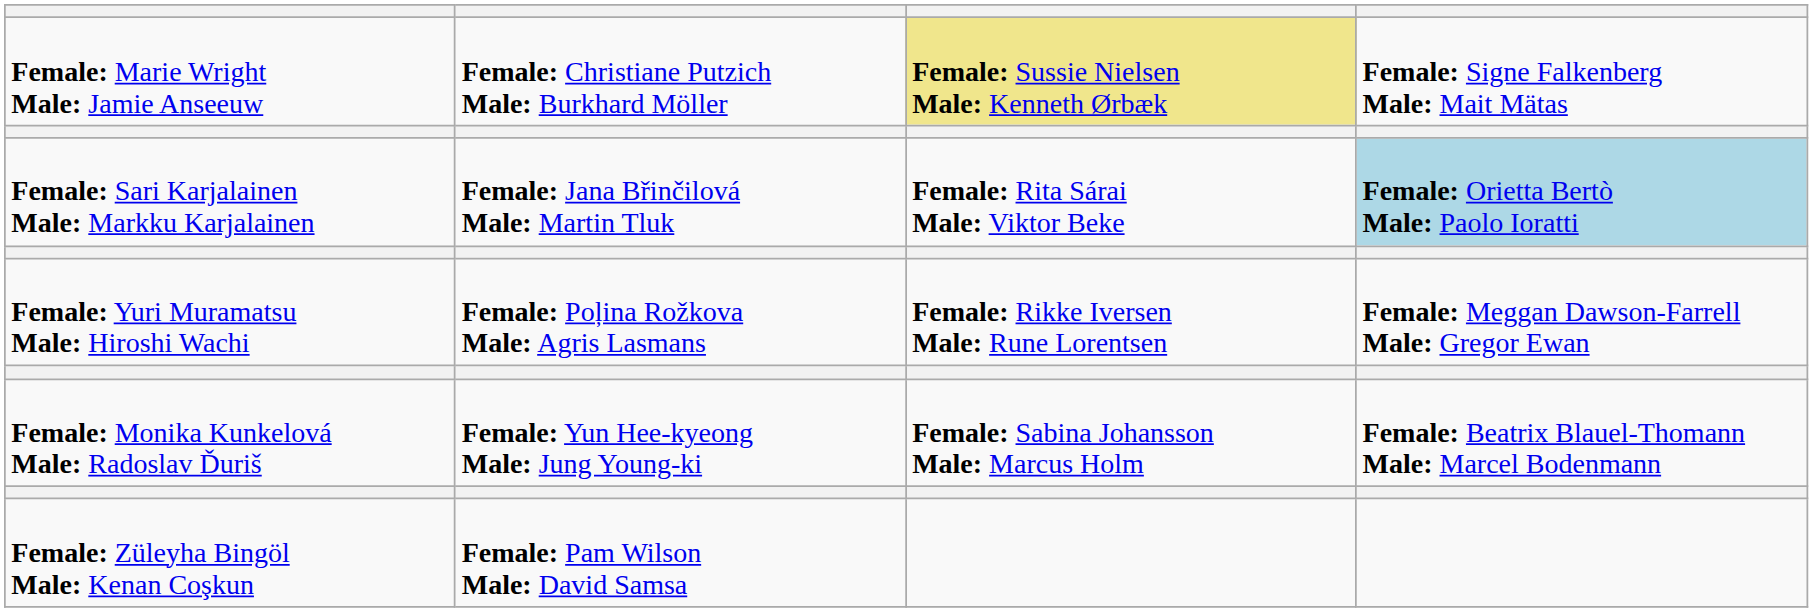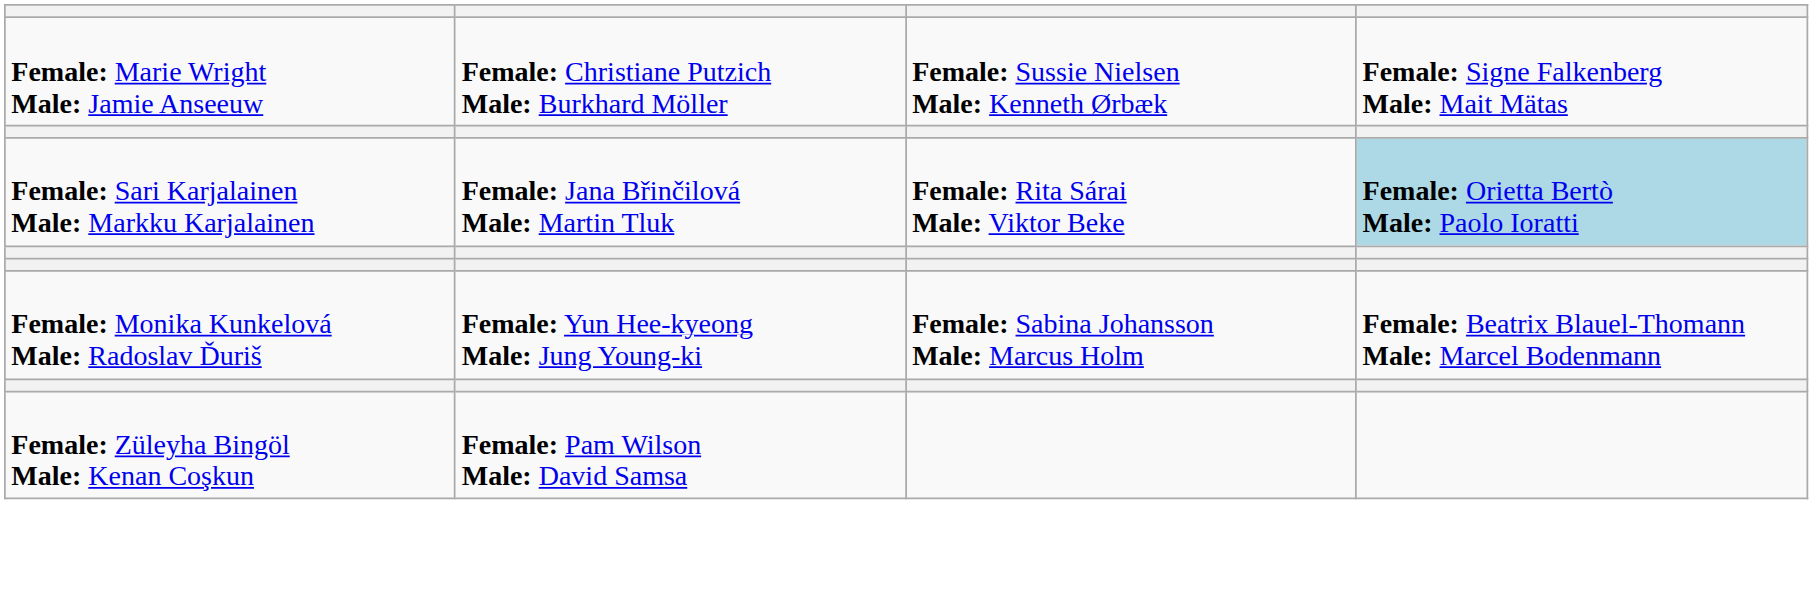(1046, 86) khaki background -> (1046, 86) no background
- row: (154, 327)
